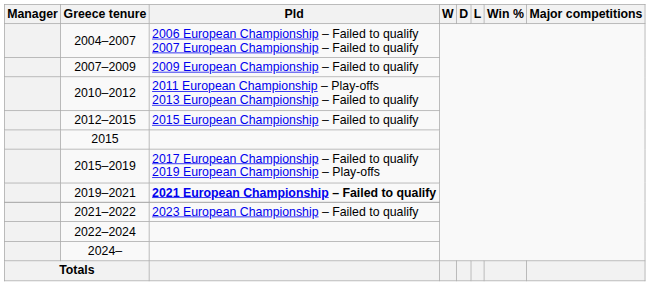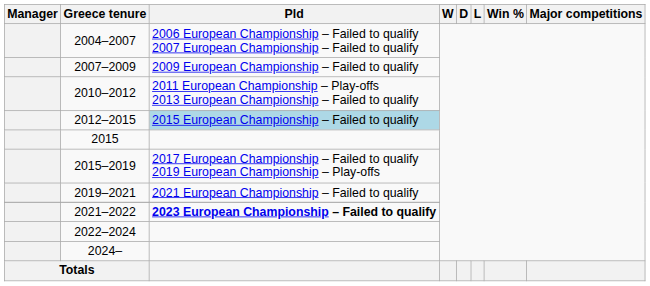(285, 120) no background -> (285, 120) lightblue background
(294, 192) bold -> (285, 192) normal
(285, 212) normal -> (294, 212) bold
